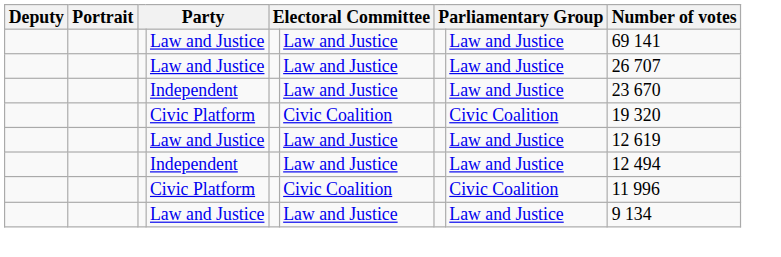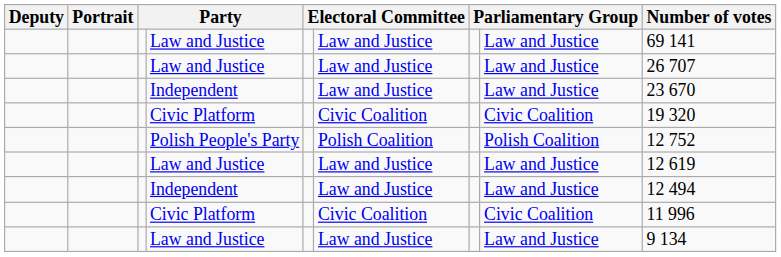+ row: (36, 140)
